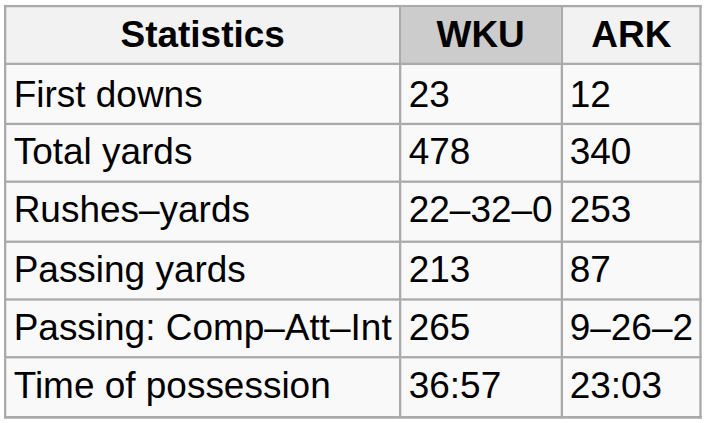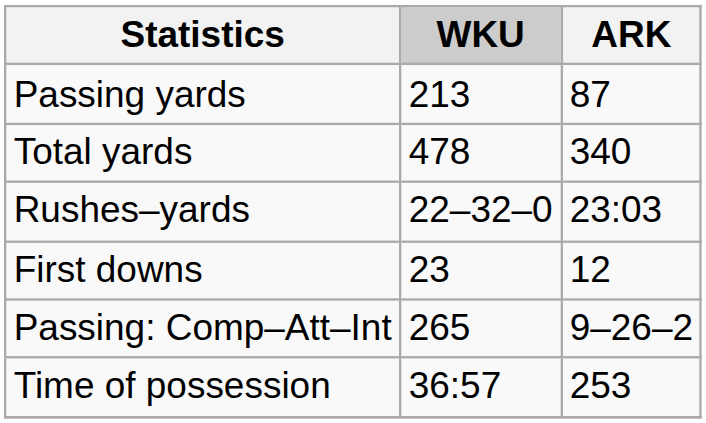rows swapped: (108, 93) <-> (130, 269)
(601, 210) 253 -> (616, 210) 23:03
(616, 386) 23:03 -> (601, 386) 253
